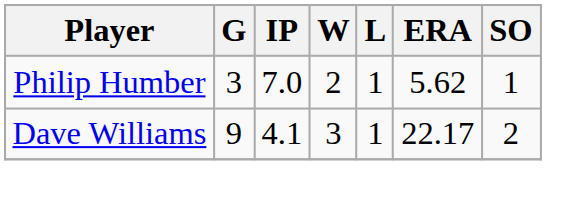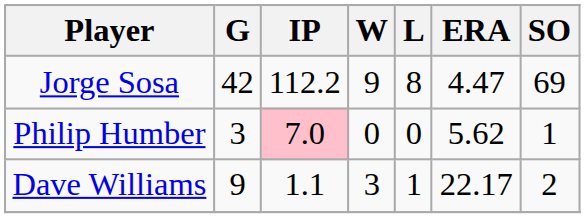+ row: (109, 81)
(282, 81) no background -> (305, 133) pink background
(333, 81) 2 -> (372, 133) 0
(375, 81) 1 -> (414, 133) 0
(282, 133) 4.1 -> (305, 184) 1.1
